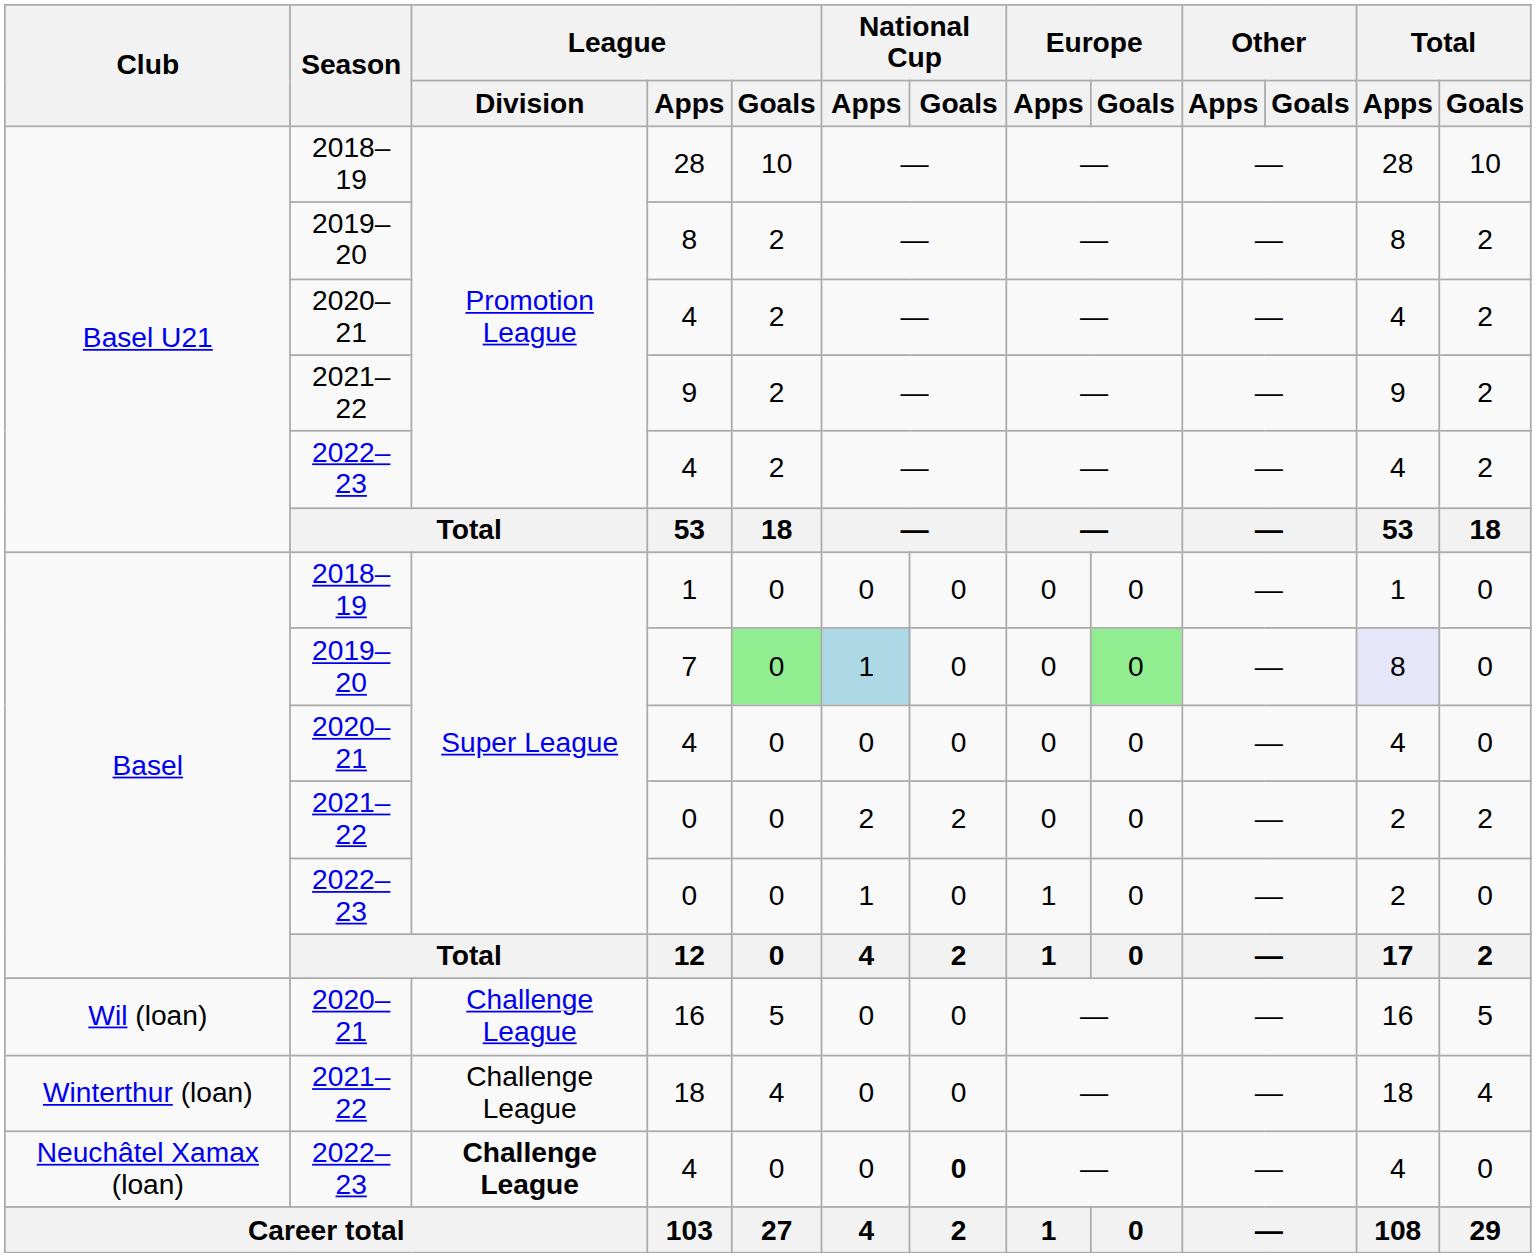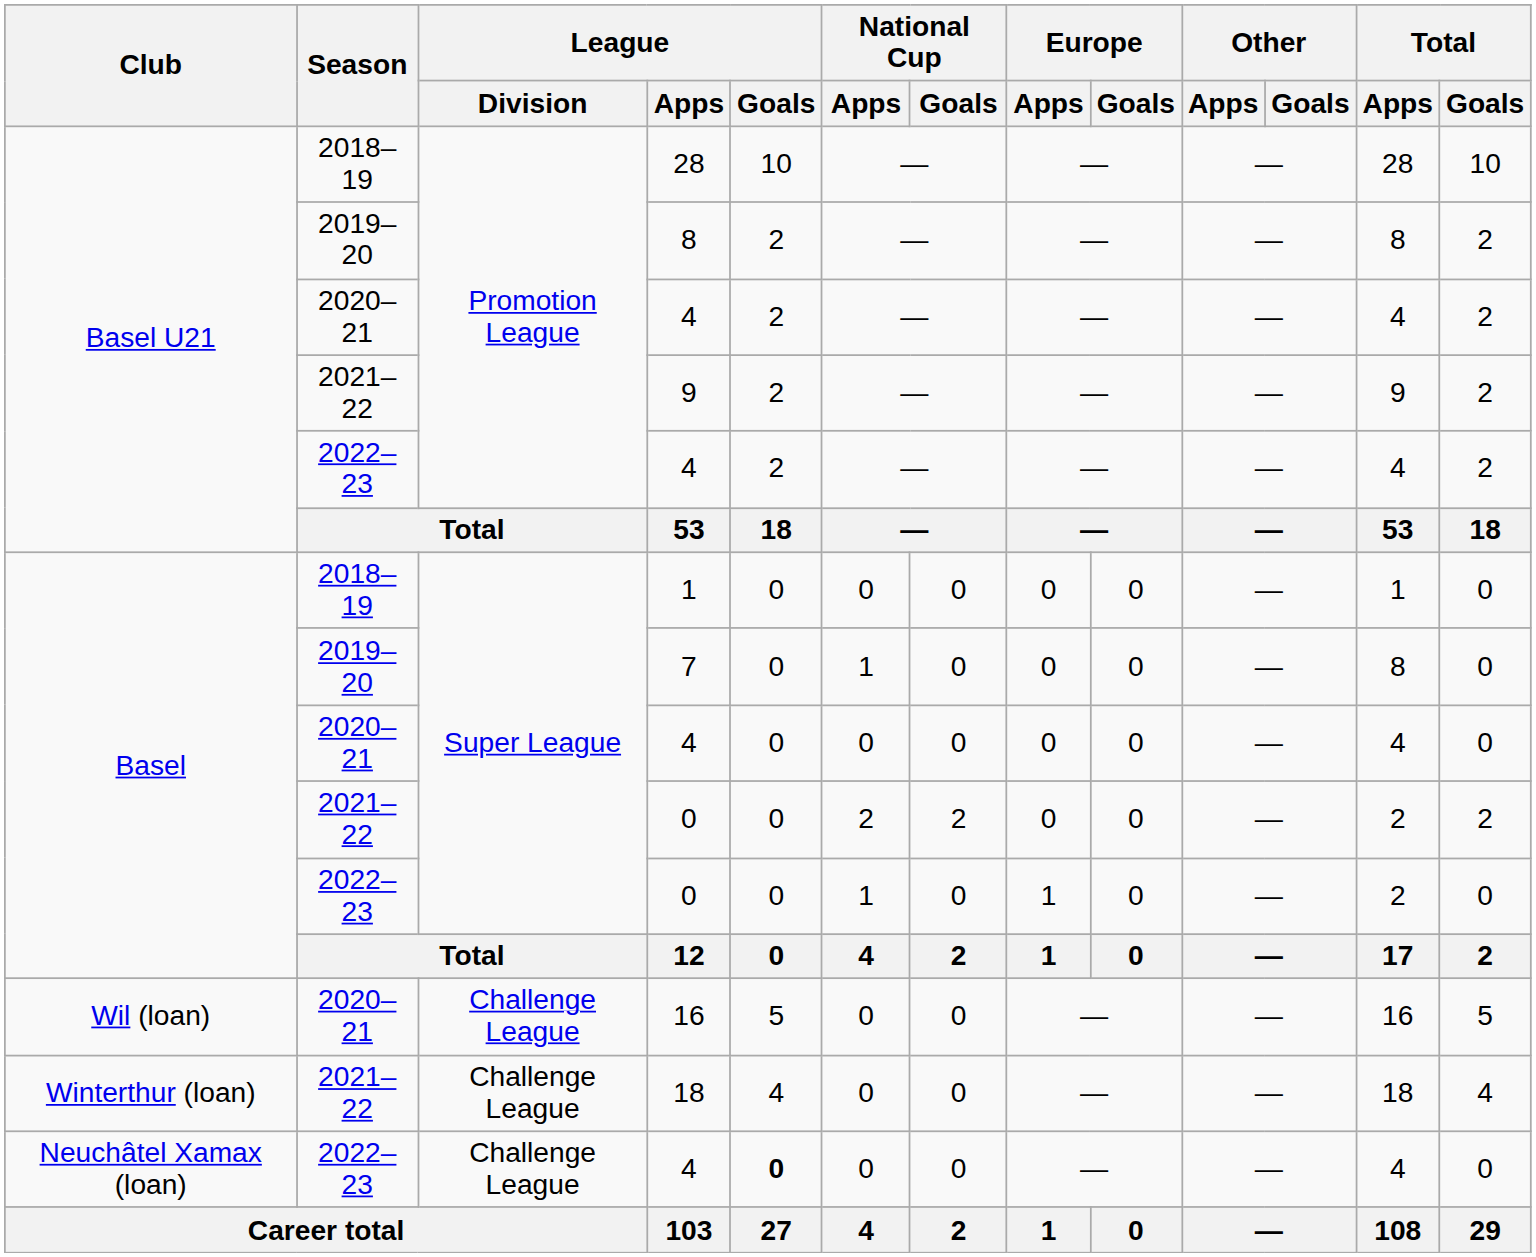(777, 666) lightgreen background -> (776, 666) no background
(866, 666) lightblue background -> (866, 666) no background
(1136, 666) lightgreen background -> (1136, 666) no background
(1398, 666) lavender background -> (1398, 666) no background
(530, 1169) bold -> (533, 1169) normal
(777, 1169) normal -> (776, 1169) bold
(959, 1169) bold -> (958, 1169) normal
